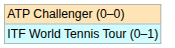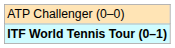(83, 34) normal -> (87, 34) bold
